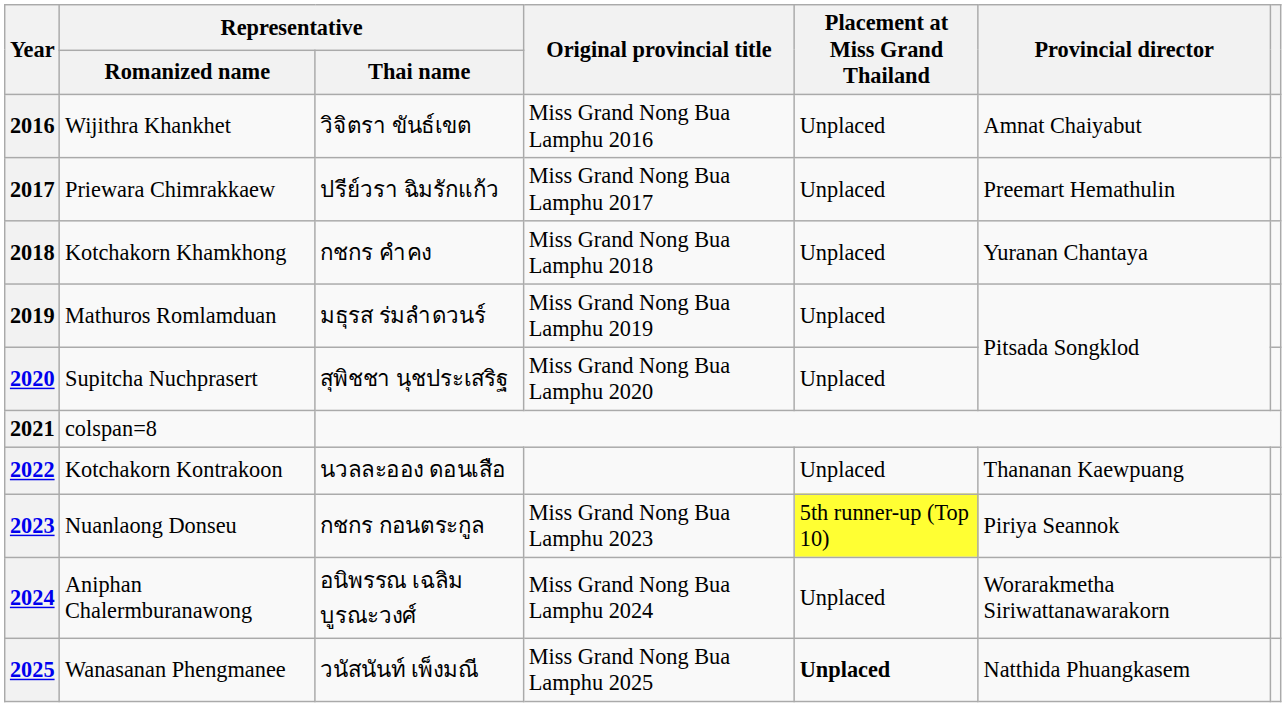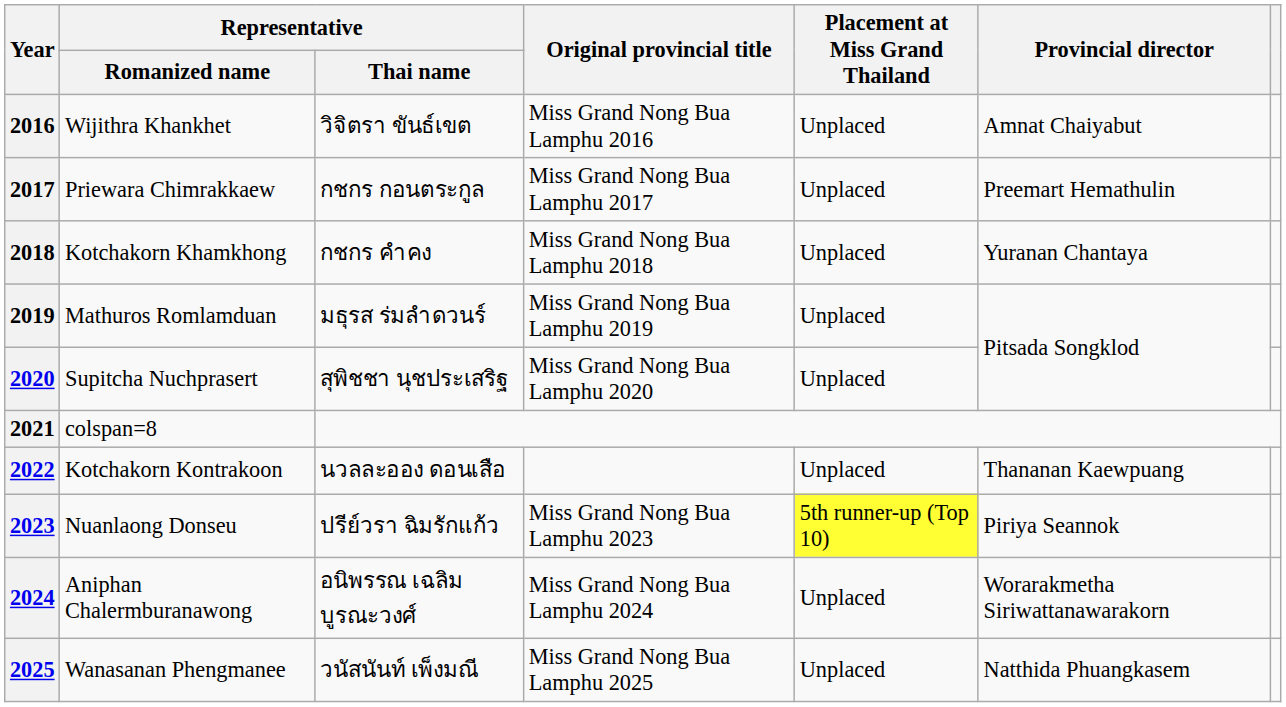(410, 189) ปรีย์วรา ฉิมรักแก้ว -> (402, 189) กชกร กอนตระกูล
(402, 525) กชกร กอนตระกูล -> (410, 525) ปรีย์วรา ฉิมรักแก้ว
(845, 669) bold -> (843, 669) normal
